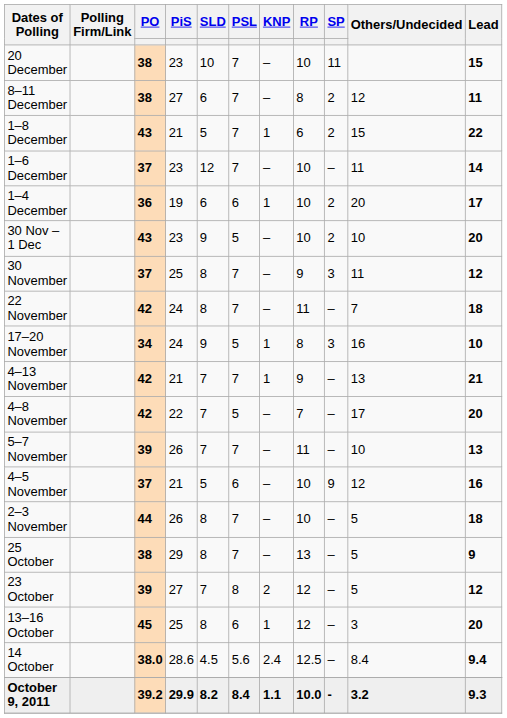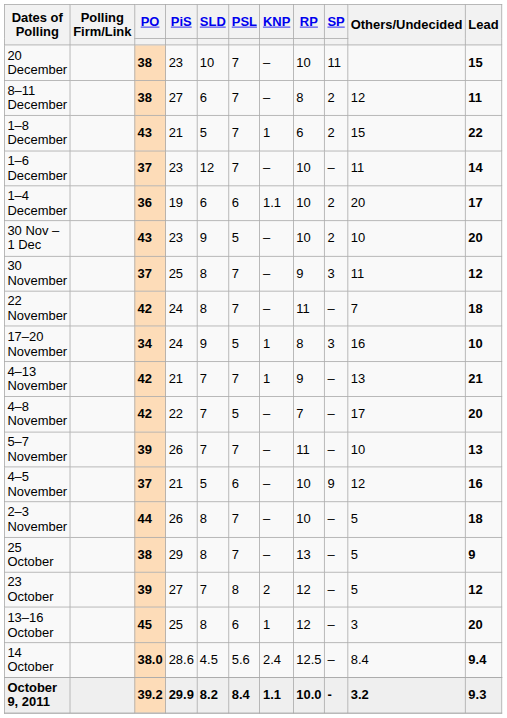(267, 203) 1 -> (272, 203) 1.1
